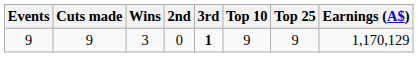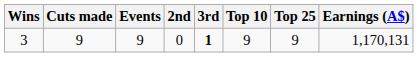columns swapped: (29, 16) <-> (145, 16)
(381, 40) 1,170,129 -> (381, 40) 1,170,131
